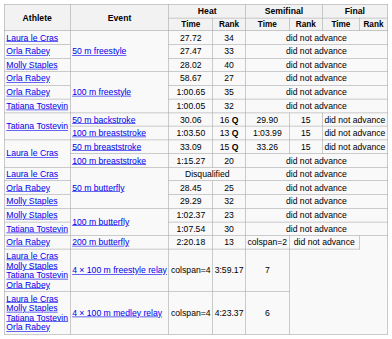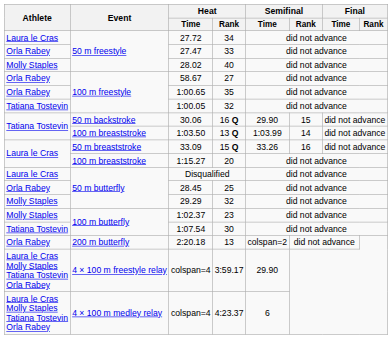(306, 134) 15 -> (306, 134) 14
(306, 147) 15 -> (306, 147) 16
(267, 271) 7 -> (267, 271) 29.90
